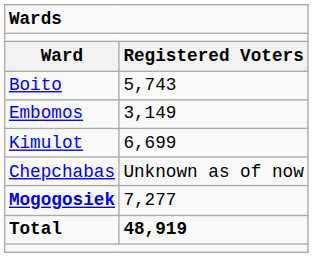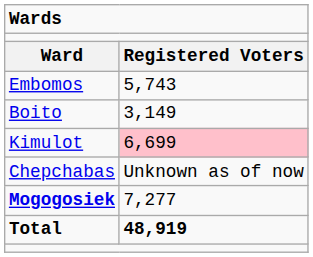(35, 85) Boito -> (46, 85) Embomos
(46, 114) Embomos -> (35, 114) Boito
(150, 143) no background -> (150, 143) pink background
